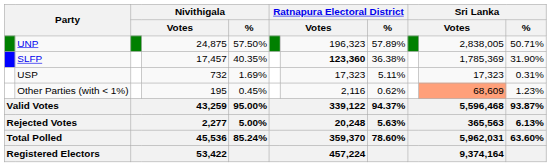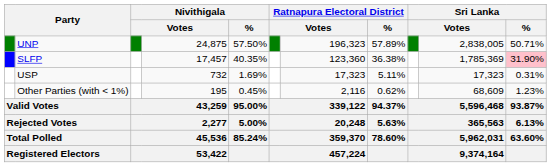(347, 59) bold -> (347, 59) normal
(527, 59) no background -> (527, 59) pink background
(489, 91) lightsalmon background -> (489, 91) no background
